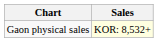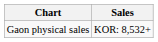(122, 29) lightyellow background -> (122, 29) no background
